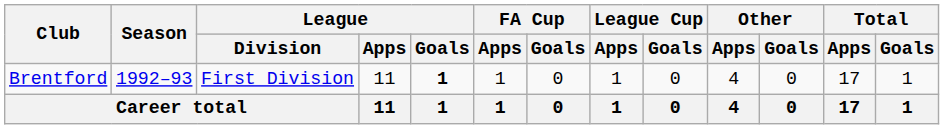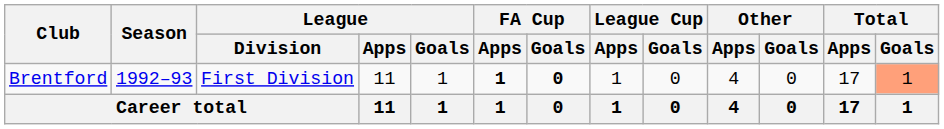(442, 79) bold -> (442, 79) normal
(500, 79) normal -> (500, 79) bold
(558, 79) normal -> (558, 79) bold
(907, 79) no background -> (907, 79) lightsalmon background
